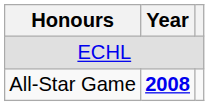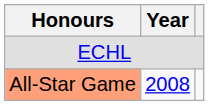(73, 84) no background -> (73, 84) lightsalmon background
(168, 84) bold -> (168, 84) normal
